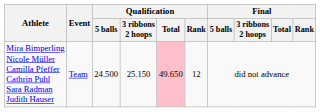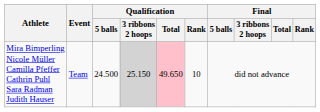(139, 74) no background -> (139, 74) lightgrey background
(196, 74) 12 -> (196, 74) 10
